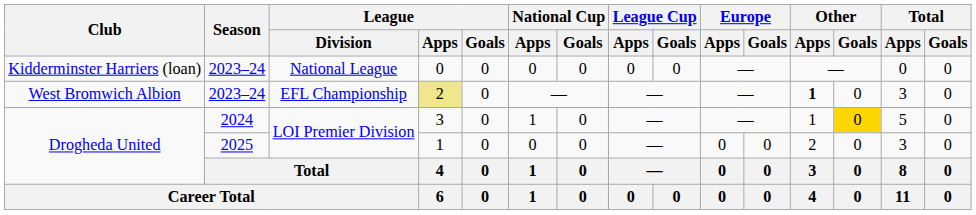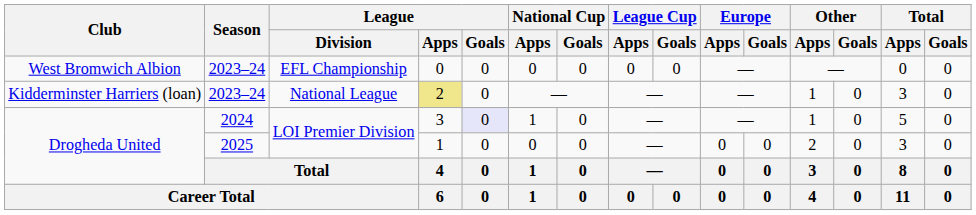(105, 68) Kidderminster Harriers (loan) -> (105, 68) West Bromwich Albion
(344, 68) National League -> (344, 68) EFL Championship
(105, 94) West Bromwich Albion -> (105, 94) Kidderminster Harriers (loan)
(344, 94) EFL Championship -> (344, 94) National League
(812, 94) bold -> (812, 94) normal
(485, 119) no background -> (485, 119) lavender background
(858, 119) gold background -> (858, 119) no background
